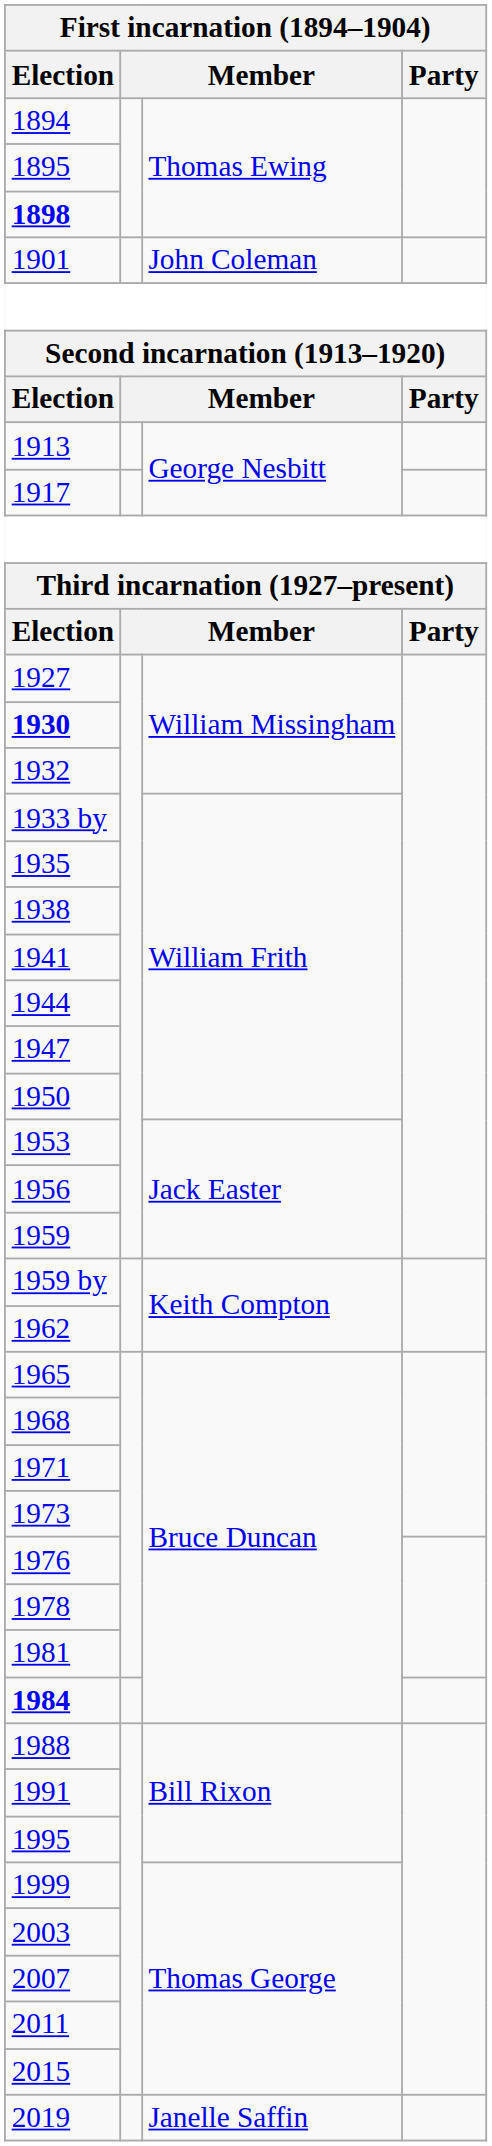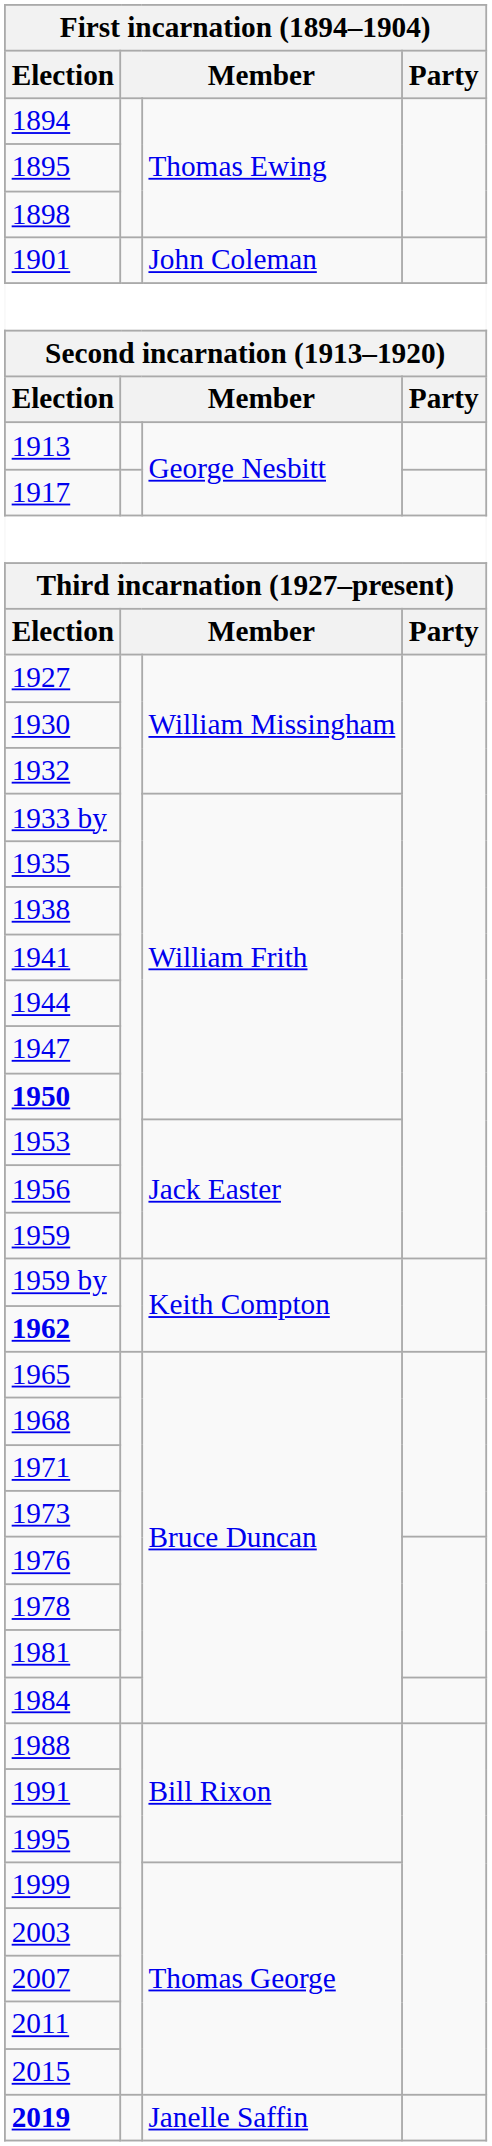(41, 213) bold -> (41, 213) normal
(41, 724) bold -> (41, 724) normal
(41, 1095) normal -> (41, 1095) bold
(41, 1327) normal -> (41, 1327) bold
(41, 1699) bold -> (41, 1699) normal
(41, 2117) normal -> (41, 2117) bold
